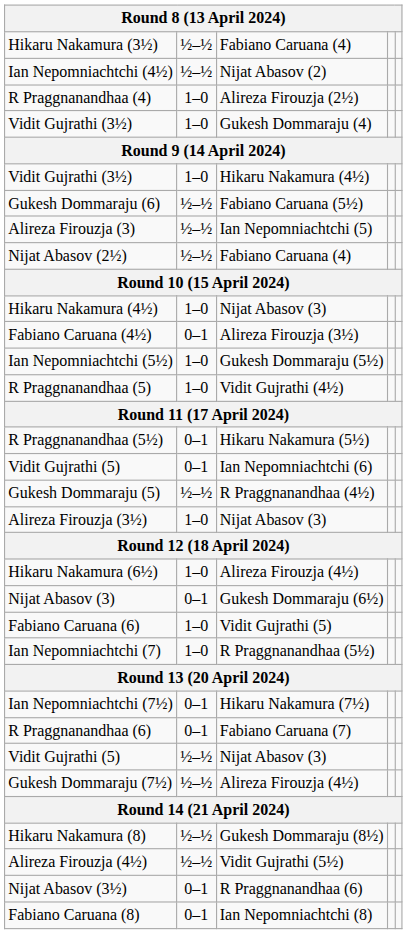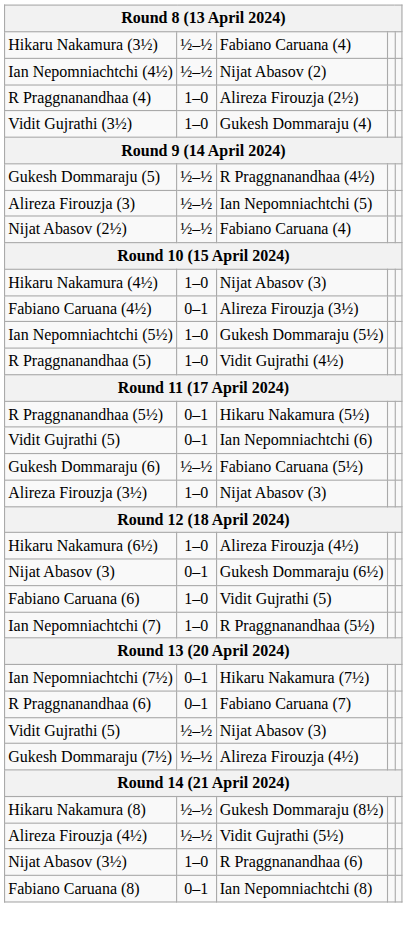- row: (70, 176)
rows swapped: (84, 493) <-> (84, 203)
(196, 888) 0–1 -> (196, 862) 1–0
